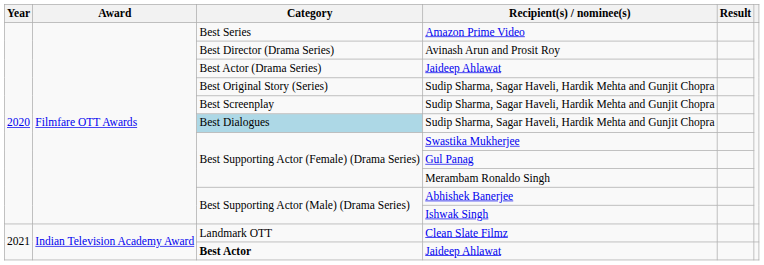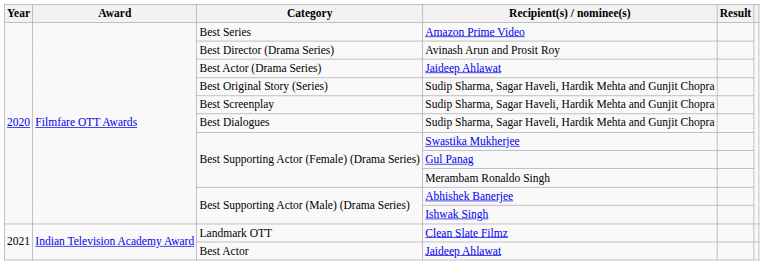(235, 123) lightblue background -> (235, 123) no background
(225, 251) bold -> (224, 251) normal
